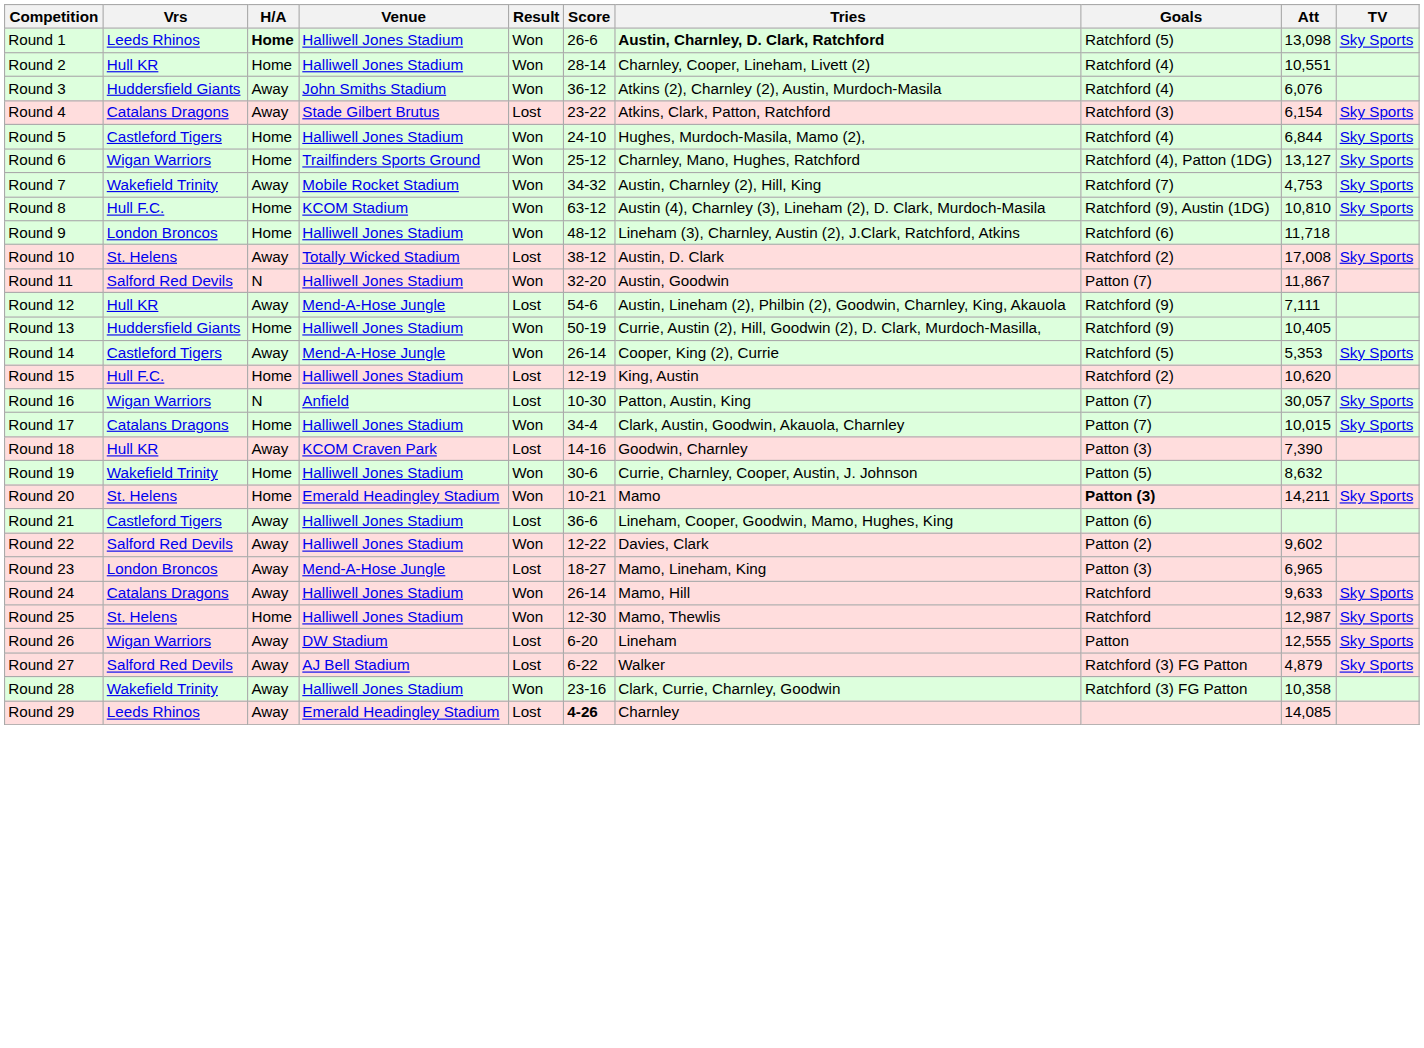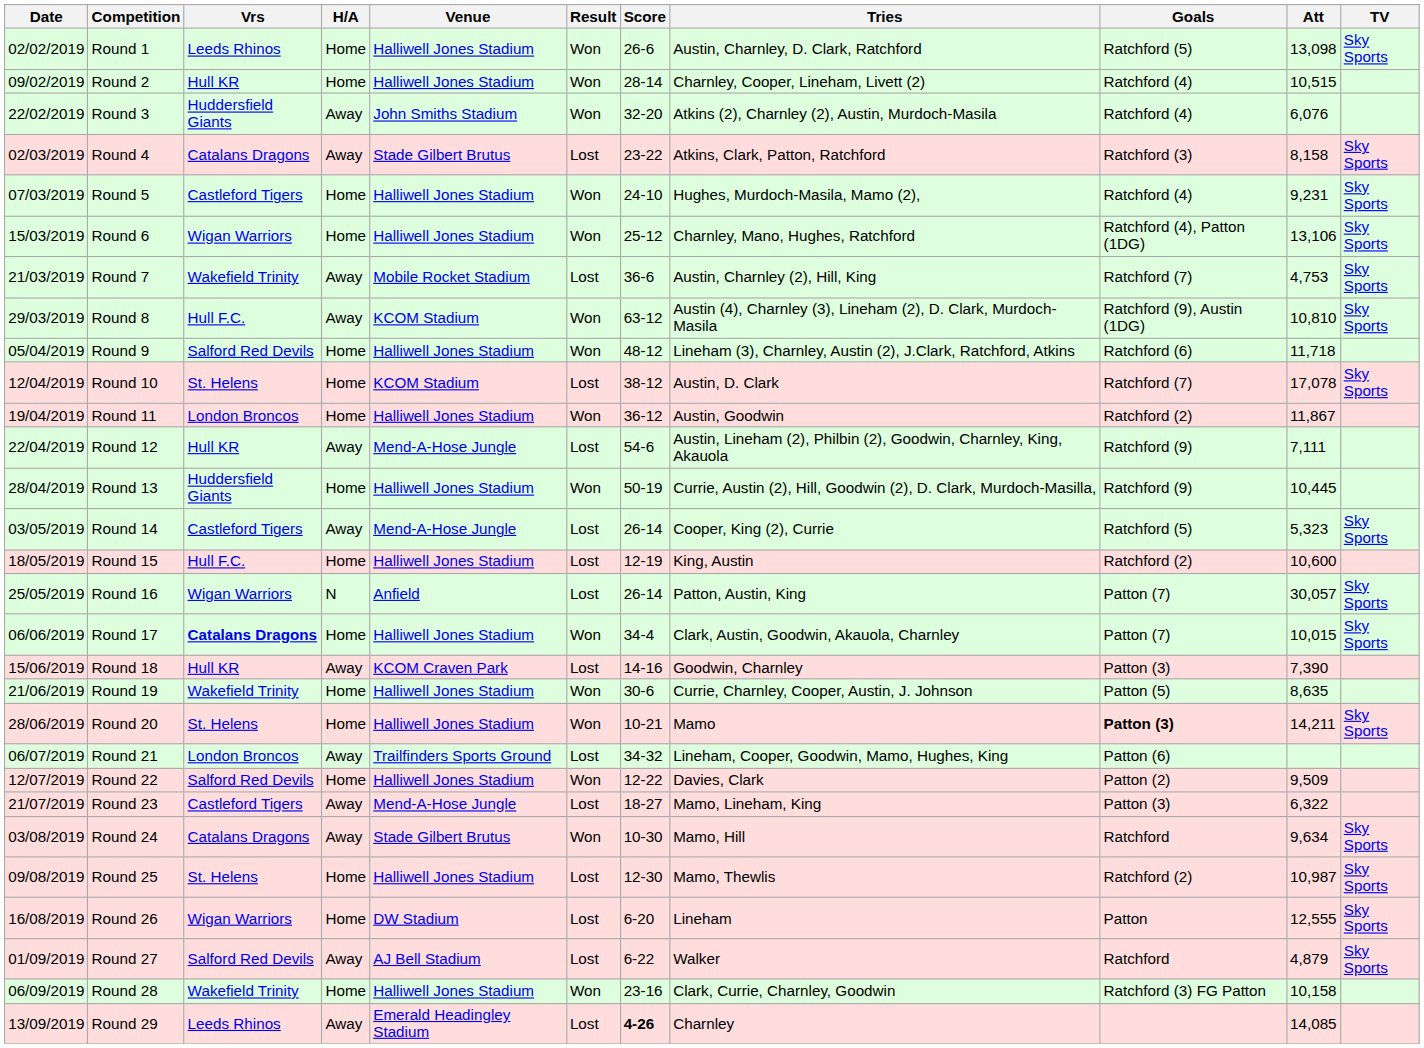+ column: (46, 16)
(273, 40) bold -> (346, 49) normal
(751, 40) bold -> (797, 49) normal
(1308, 64) 10,551 -> (1313, 81) 10,515
(587, 88) 36-12 -> (643, 113) 32-20
(1303, 112) 6,154 -> (1309, 154) 8,158
(1303, 136) 6,844 -> (1309, 195) 9,231
(391, 160) Trailfinders Sports Ground -> (454, 236) Halliwell Jones Stadium
(1308, 160) 13,127 -> (1313, 236) 13,106
(528, 184) Won -> (584, 277) Lost
(587, 184) 34-32 -> (639, 277) 36-6
(272, 208) Home -> (344, 317) Away
(162, 232) London Broncos -> (251, 350) Salford Red Devils
(270, 256) Away -> (346, 382) Home
(381, 256) Totally Wicked Stadium -> (426, 382) KCOM Stadium
(1129, 256) Ratchford (2) -> (1148, 382) Ratchford (7)
(1308, 256) 17,008 -> (1313, 382) 17,078
(170, 280) Salford Red Devils -> (243, 415) London Broncos
(257, 280) N -> (346, 415) Home
(587, 280) 32-20 -> (643, 415) 36-12
(1118, 280) Patton (7) -> (1148, 415) Ratchford (2)
(1308, 328) 10,405 -> (1313, 488) 10,445
(528, 352) Won -> (584, 529) Lost
(1303, 352) 5,353 -> (1309, 529) 5,323
(1308, 376) 10,620 -> (1313, 561) 10,600
(587, 400) 10-30 -> (643, 594) 26-14
(168, 424) normal -> (252, 634) bold
(1303, 472) 8,632 -> (1309, 691) 8,635
(401, 496) Emerald Headingley Stadium -> (454, 723) Halliwell Jones Stadium
(164, 520) Castleford Tigers -> (243, 756) London Broncos
(383, 520) Halliwell Jones Stadium -> (462, 756) Trailfinders Sports Ground
(583, 520) 36-6 -> (643, 756) 34-32
(270, 544) Away -> (346, 780) Home
(1303, 544) 9,602 -> (1309, 780) 9,509
(162, 568) London Broncos -> (245, 804) Castleford Tigers
(1303, 568) 6,965 -> (1309, 804) 6,322
(383, 592) Halliwell Jones Stadium -> (442, 836) Stade Gilbert Brutus
(587, 592) 26-14 -> (643, 836) 10-30
(1303, 592) 9,633 -> (1309, 836) 9,634
(528, 616) Won -> (584, 877) Lost
(1118, 616) Ratchford -> (1148, 877) Ratchford (2)
(1308, 616) 12,987 -> (1313, 877) 10,987
(270, 640) Away -> (346, 918) Home
(1166, 664) Ratchford (3) FG Patton -> (1137, 958) Ratchford
(270, 688) Away -> (346, 991) Home
(1308, 688) 10,358 -> (1313, 991) 10,158
